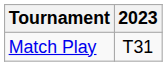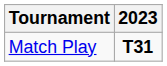(138, 46) normal -> (138, 46) bold
